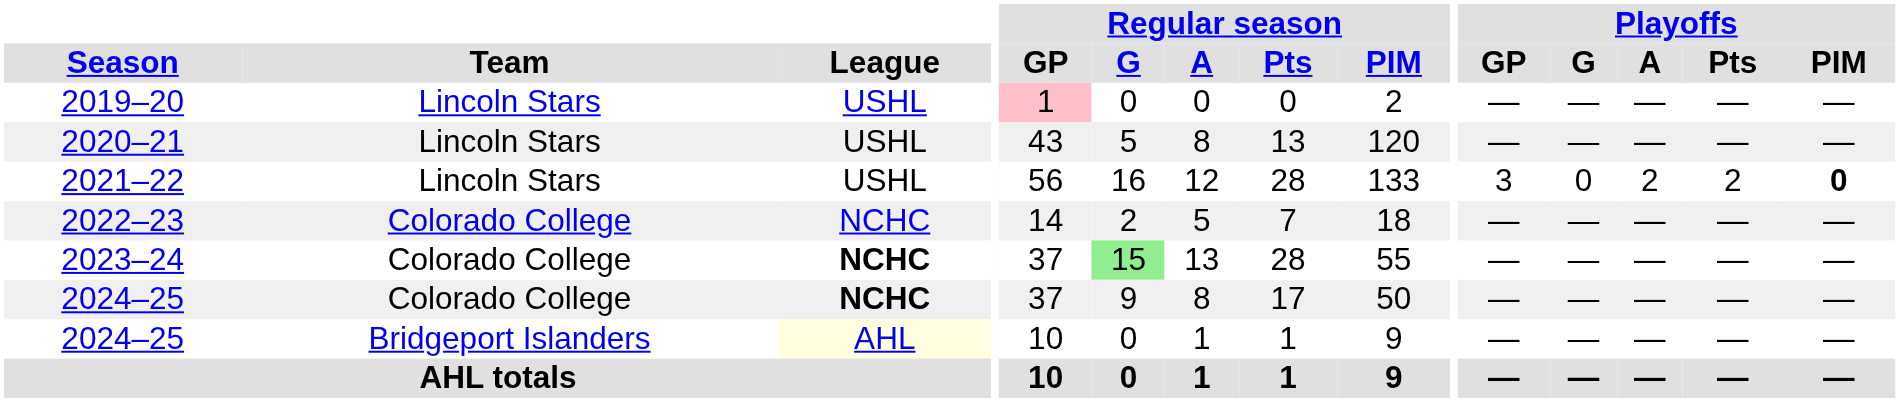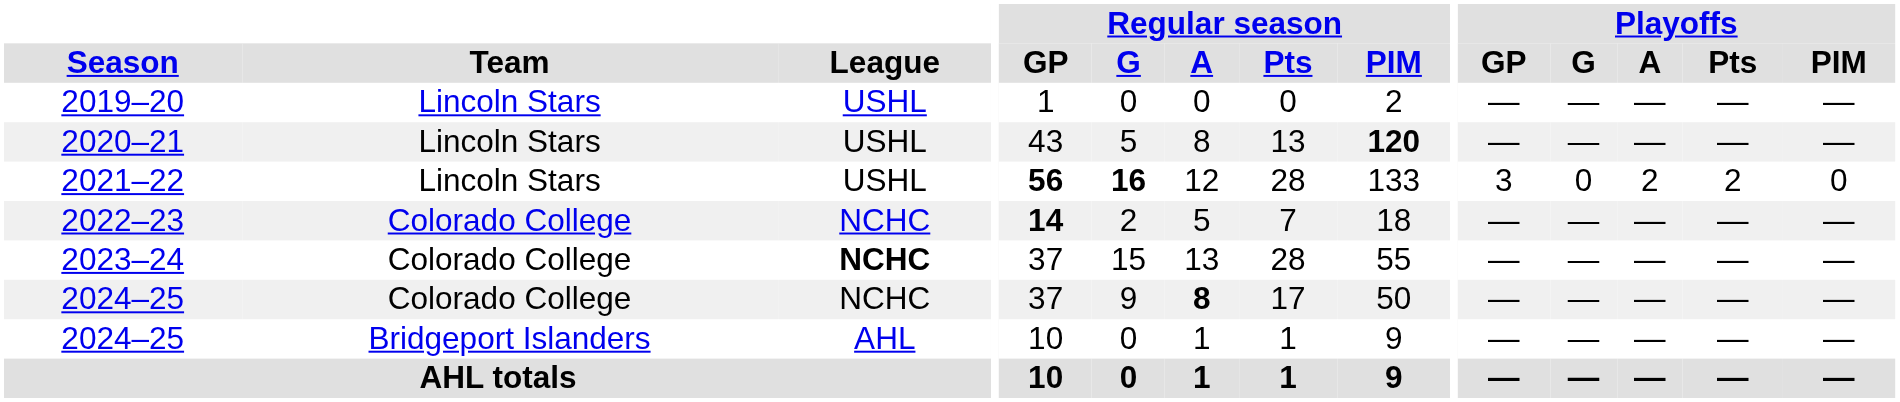(1046, 102) pink background -> (1046, 102) no background
(1394, 141) normal -> (1394, 141) bold
(1046, 180) normal -> (1046, 180) bold
(1129, 180) normal -> (1129, 180) bold
(1839, 180) bold -> (1839, 180) normal
(1046, 220) normal -> (1046, 220) bold
(1129, 259) lightgreen background -> (1129, 259) no background
(885, 299) bold -> (885, 299) normal
(1202, 299) normal -> (1202, 299) bold
(885, 338) lightyellow background -> (885, 338) no background
